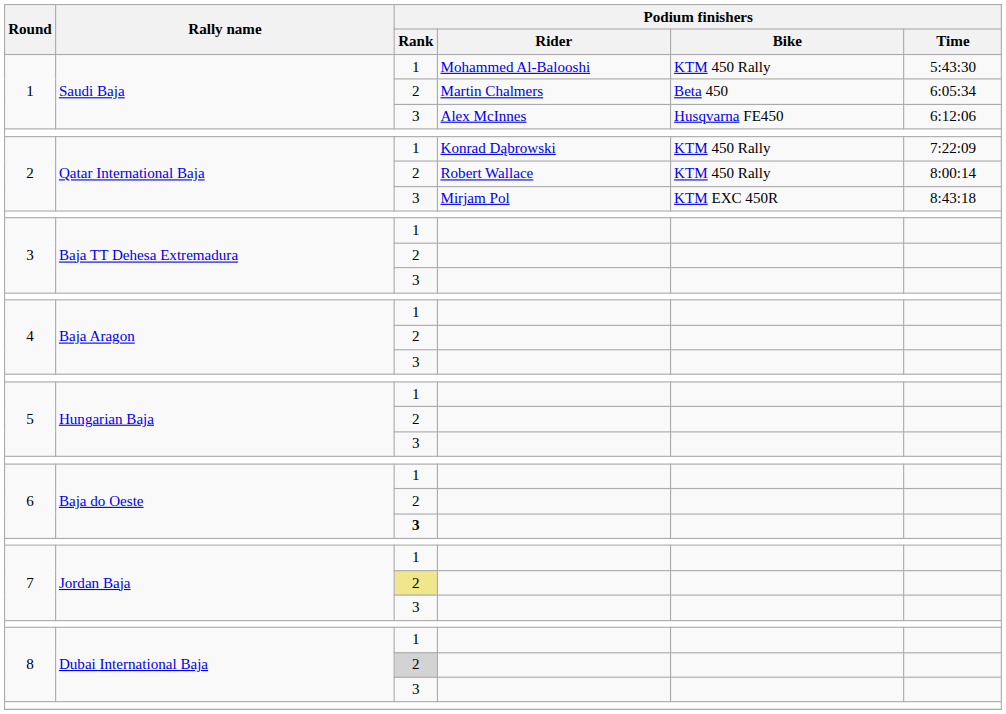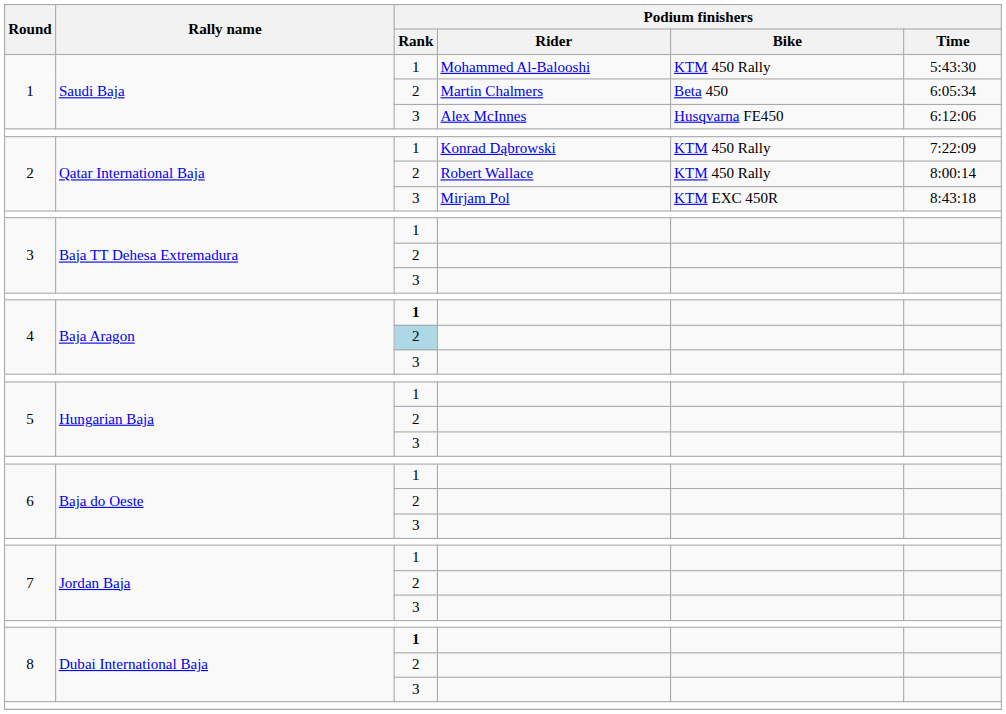(416, 311) normal -> (416, 311) bold
(416, 336) no background -> (416, 336) lightblue background
(416, 525) bold -> (416, 525) normal
(416, 582) khaki background -> (416, 582) no background
(416, 639) normal -> (416, 639) bold
(416, 664) lightgrey background -> (416, 664) no background
